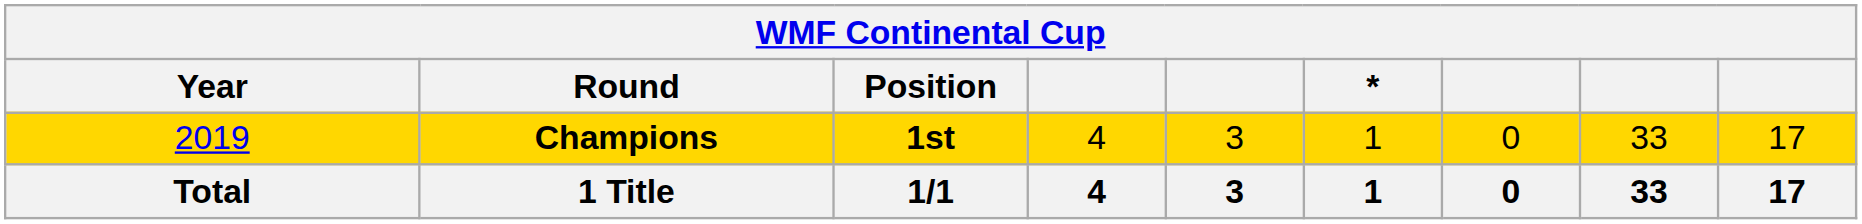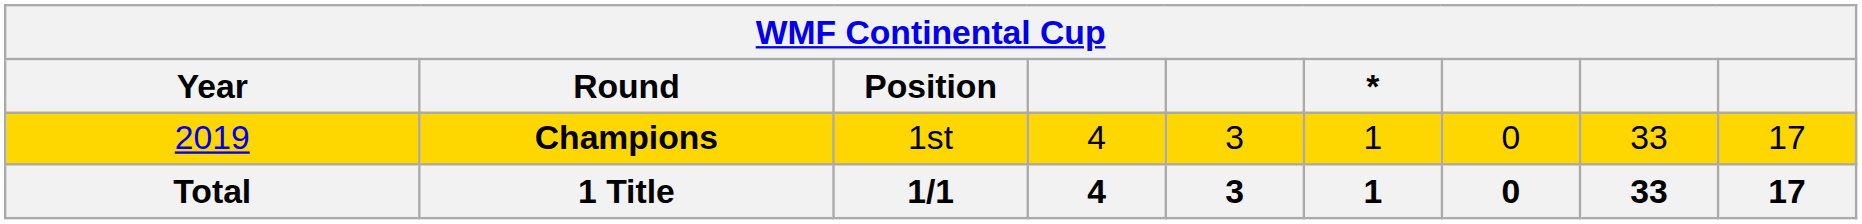(931, 139) bold -> (931, 139) normal
